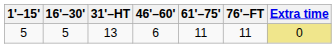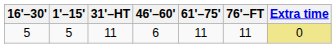columns swapped: (24, 14) <-> (65, 14)
(111, 33) 13 -> (111, 33) 11
